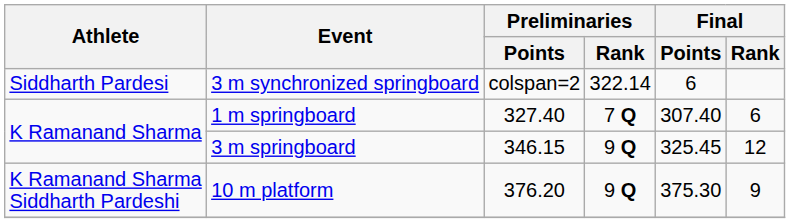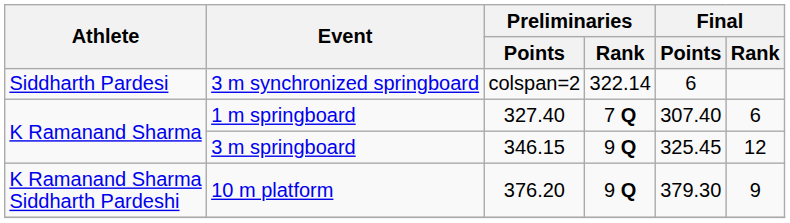(691, 190) 375.30 -> (691, 190) 379.30
